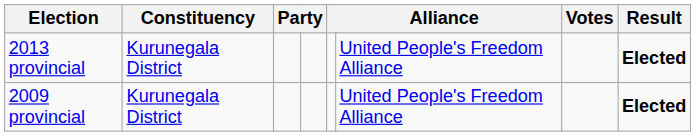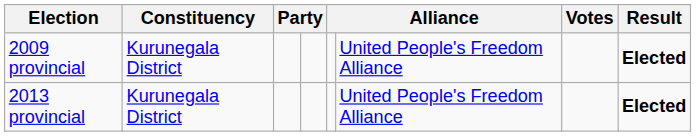rows swapped: (47, 106) <-> (47, 57)
